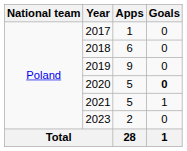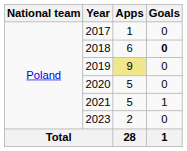(164, 48) normal -> (164, 48) bold
(130, 66) no background -> (130, 66) khaki background
(164, 84) bold -> (164, 84) normal
